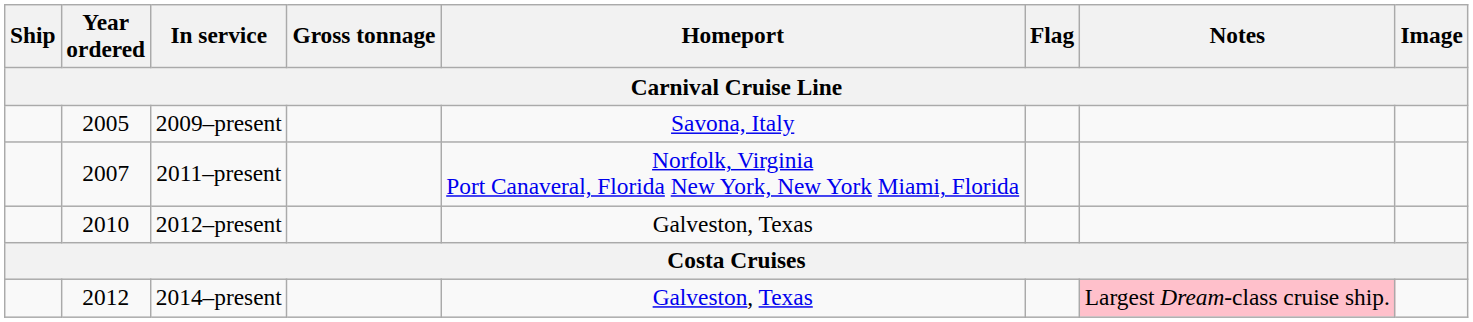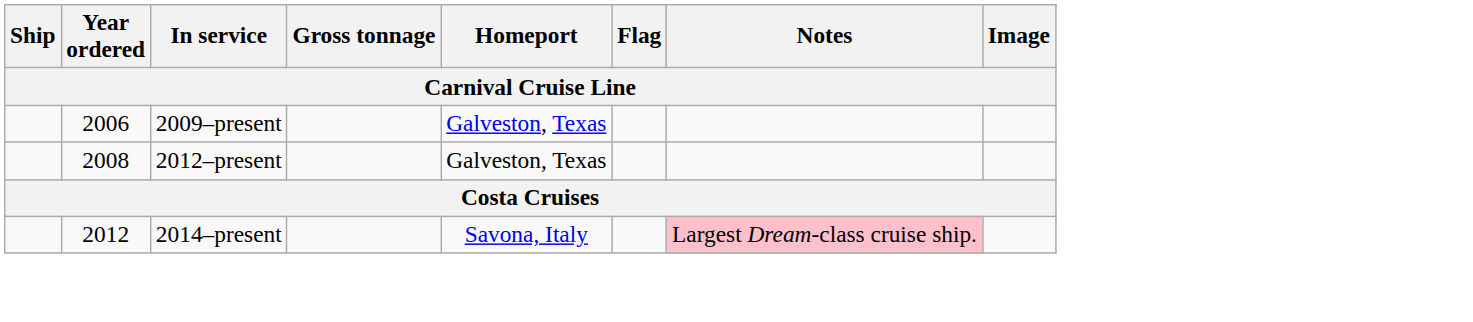(106, 123) 2005 -> (106, 123) 2006
(733, 123) Savona, Italy -> (526, 123) Galveston, Texas
- row: (219, 173)
(106, 223) 2010 -> (106, 160) 2008
(733, 297) Galveston, Texas -> (526, 234) Savona, Italy
